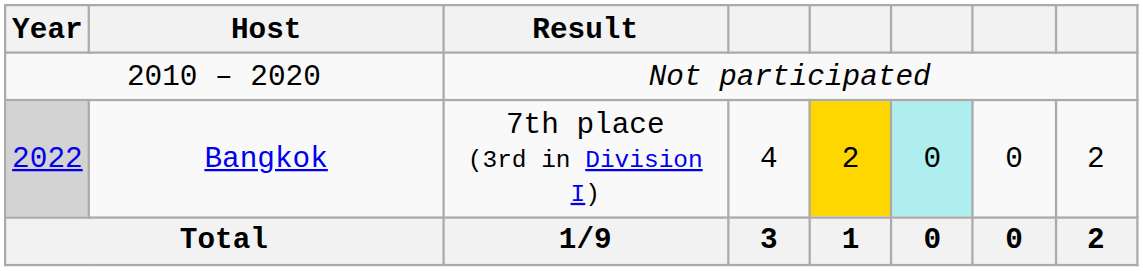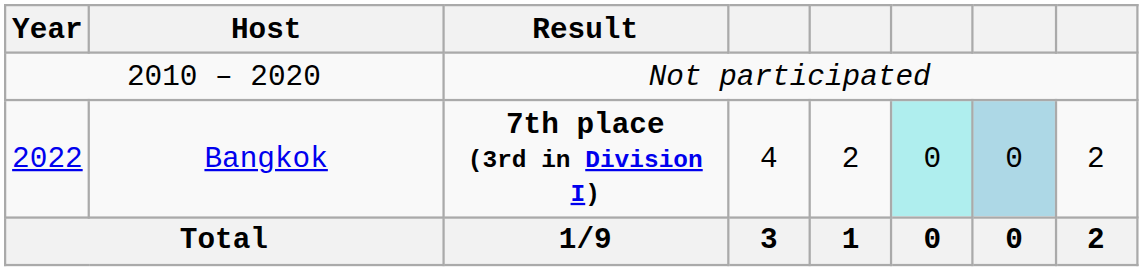(47, 159) lightgrey background -> (47, 159) no background
(585, 158) normal -> (585, 159) bold
(851, 159) gold background -> (851, 159) no background
(1014, 159) no background -> (1014, 159) lightblue background
